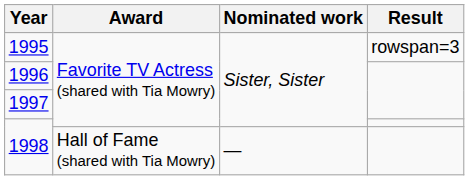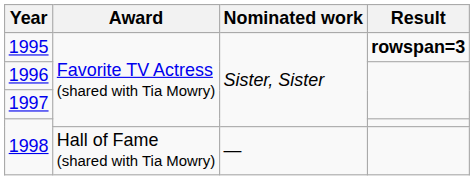(415, 47) normal -> (418, 47) bold
